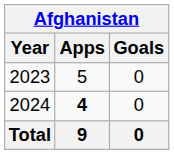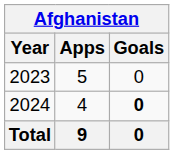(82, 105) bold -> (82, 105) normal
(139, 105) normal -> (139, 105) bold
